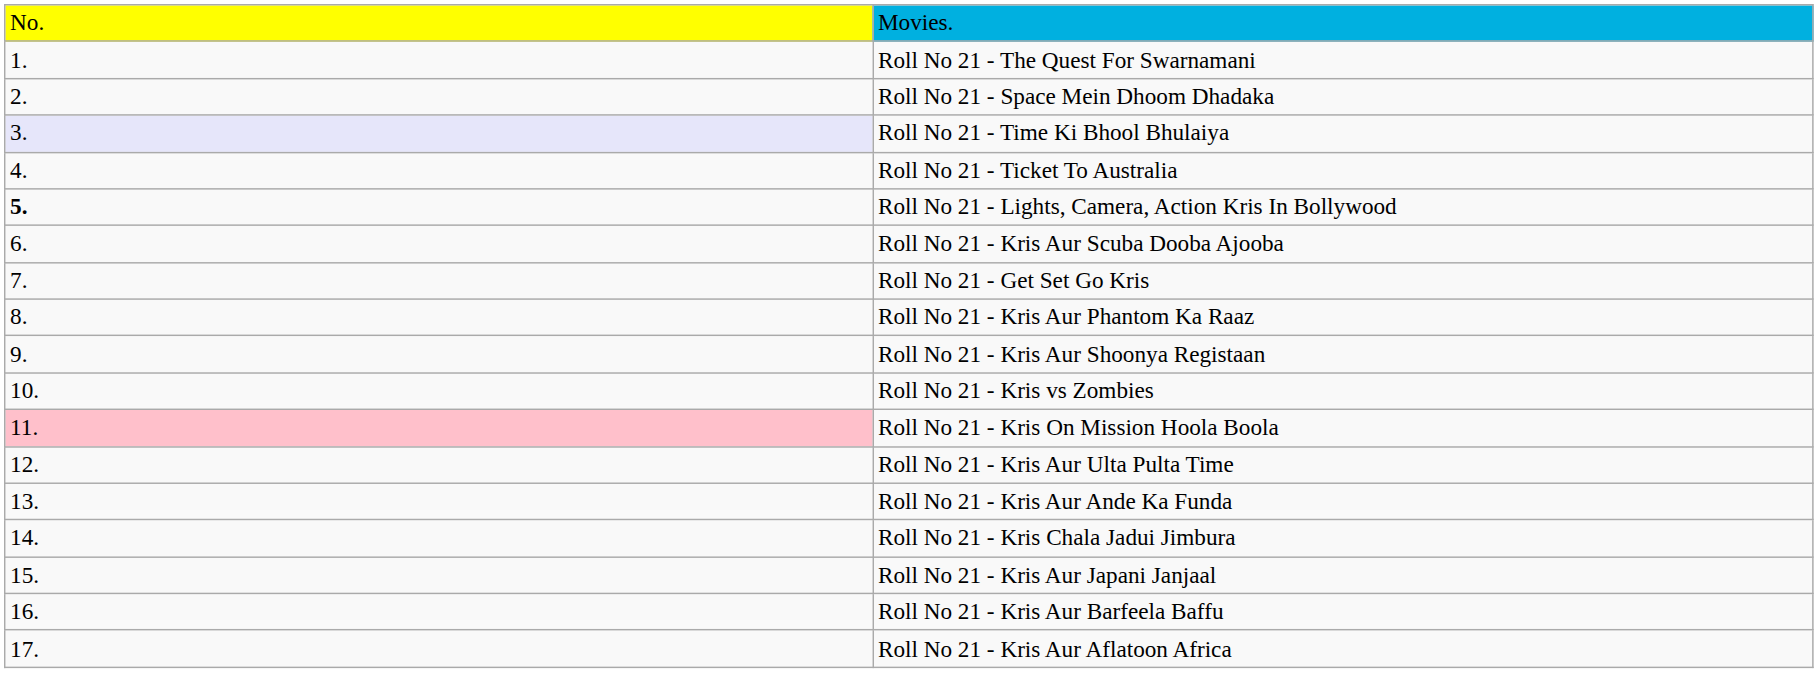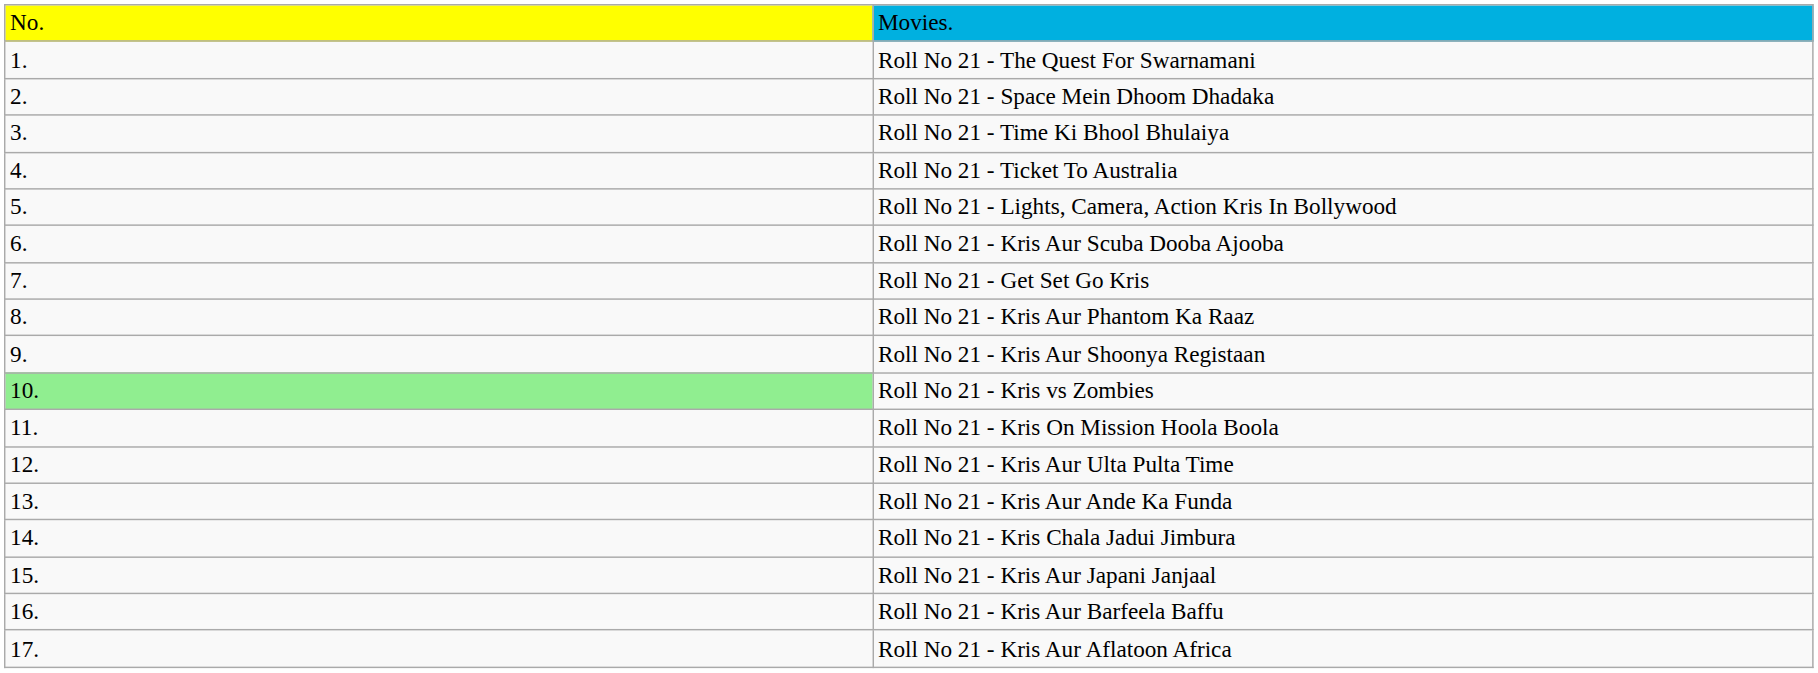(19, 133) lavender background -> (19, 133) no background
(19, 206) bold -> (19, 206) normal
(25, 390) no background -> (25, 390) lightgreen background
(24, 427) pink background -> (24, 427) no background
